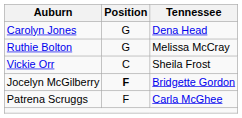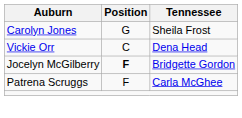(180, 30) Dena Head -> (181, 30) Sheila Frost
- row: (40, 47)
(181, 64) Sheila Frost -> (180, 47) Dena Head
